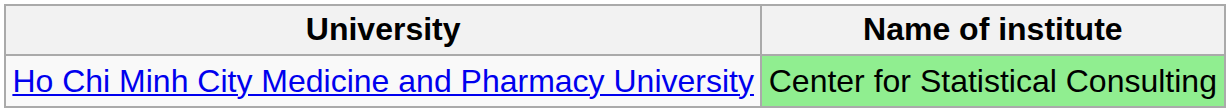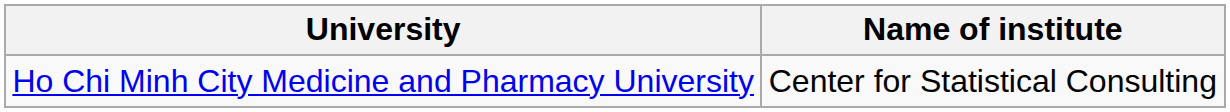(993, 80) lightgreen background -> (993, 80) no background
